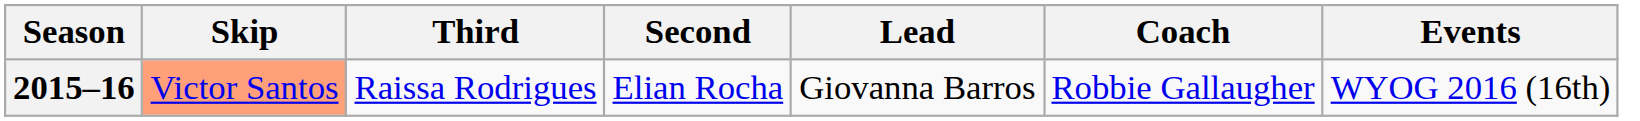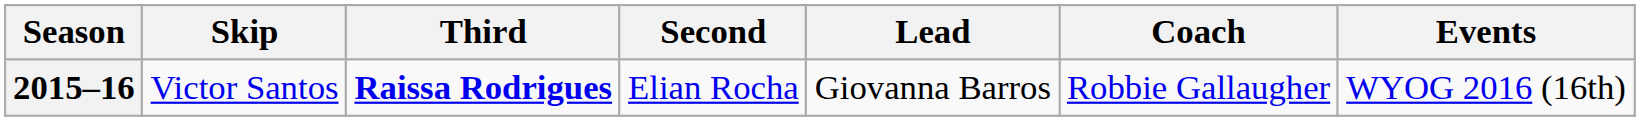(245, 87) lightsalmon background -> (245, 87) no background
(476, 87) normal -> (483, 87) bold
